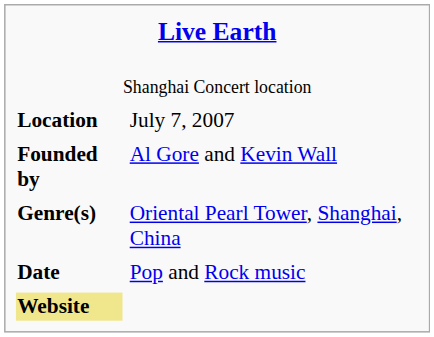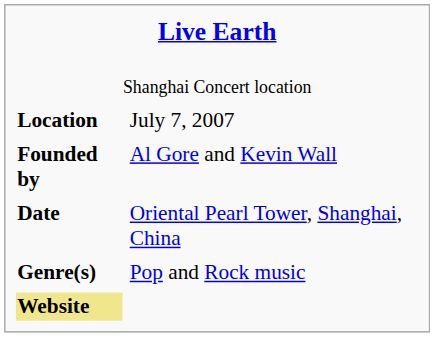(57, 212) Genre(s) -> (39, 212) Date
(39, 272) Date -> (57, 272) Genre(s)
